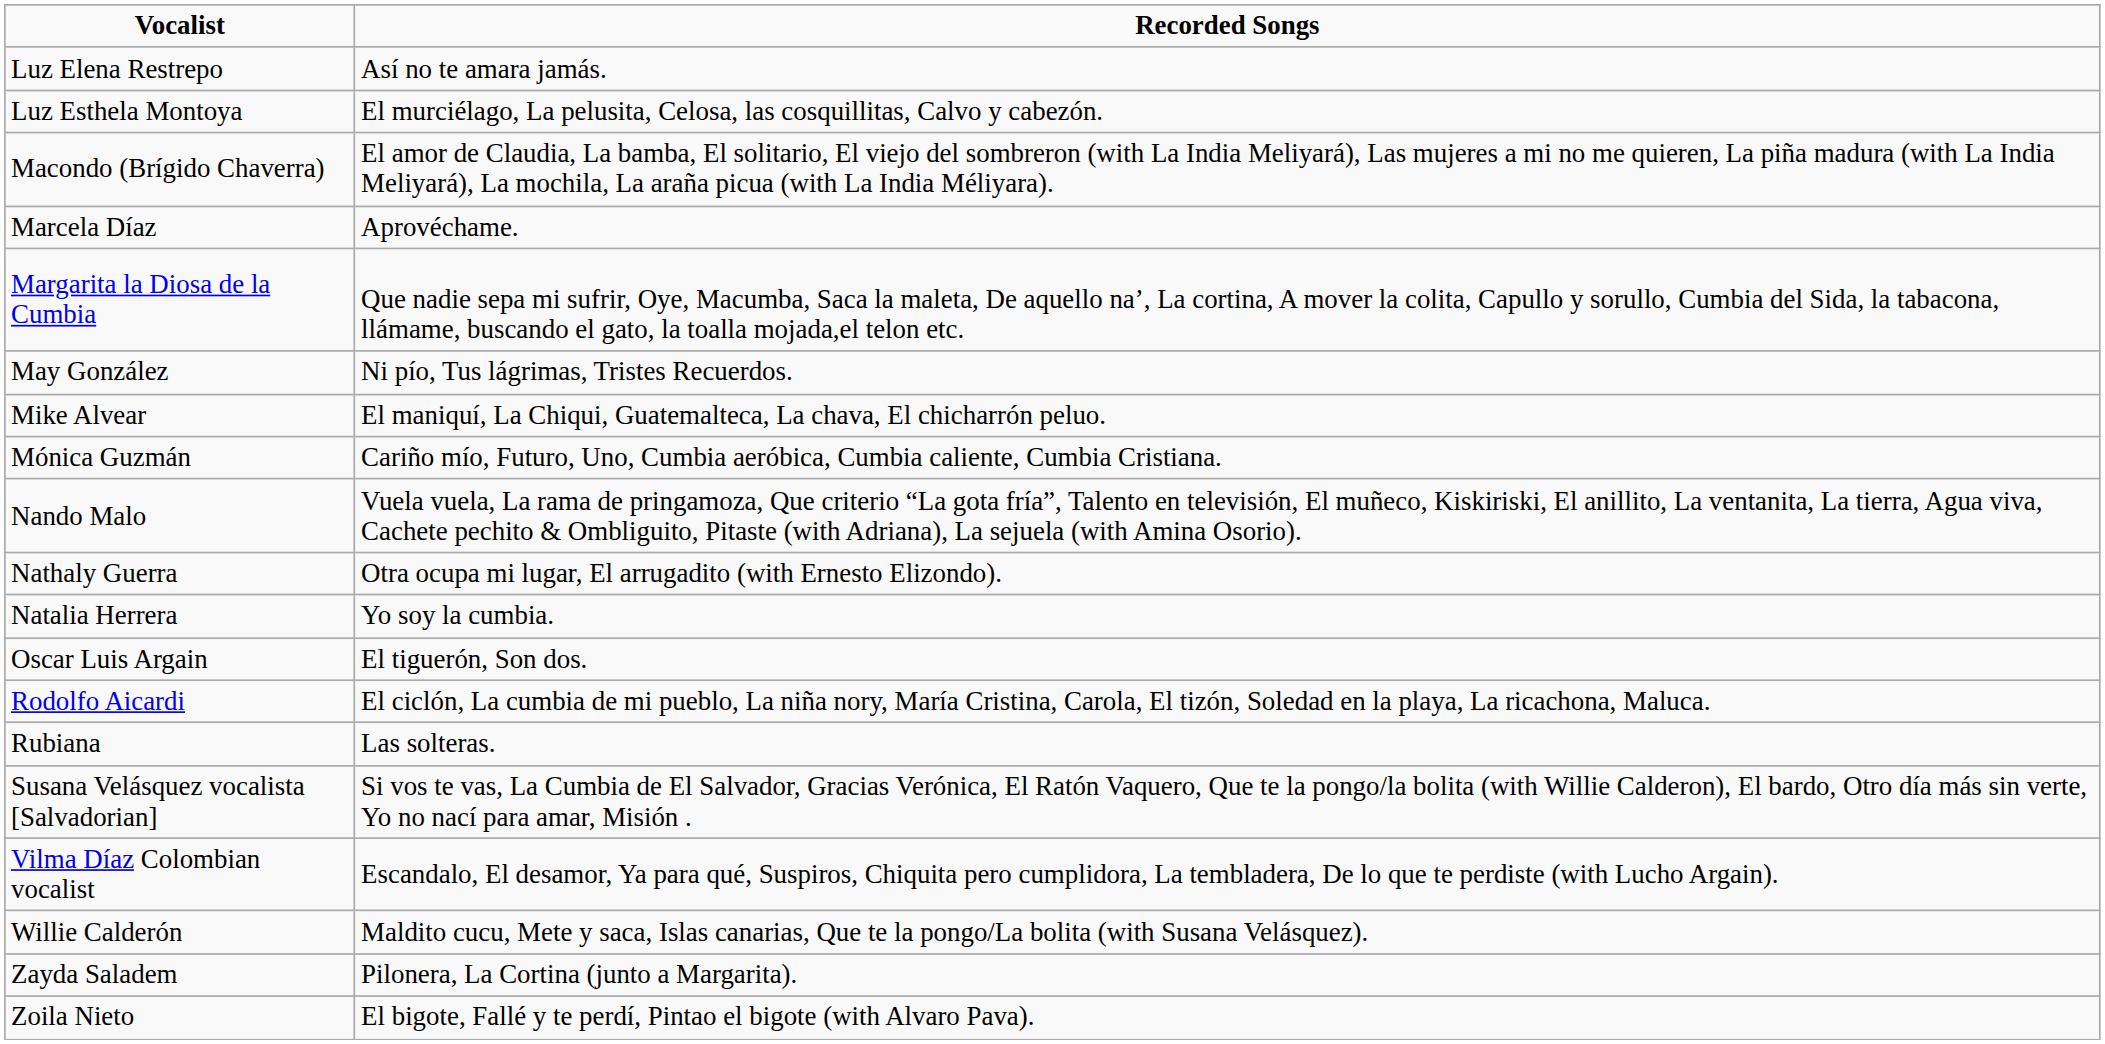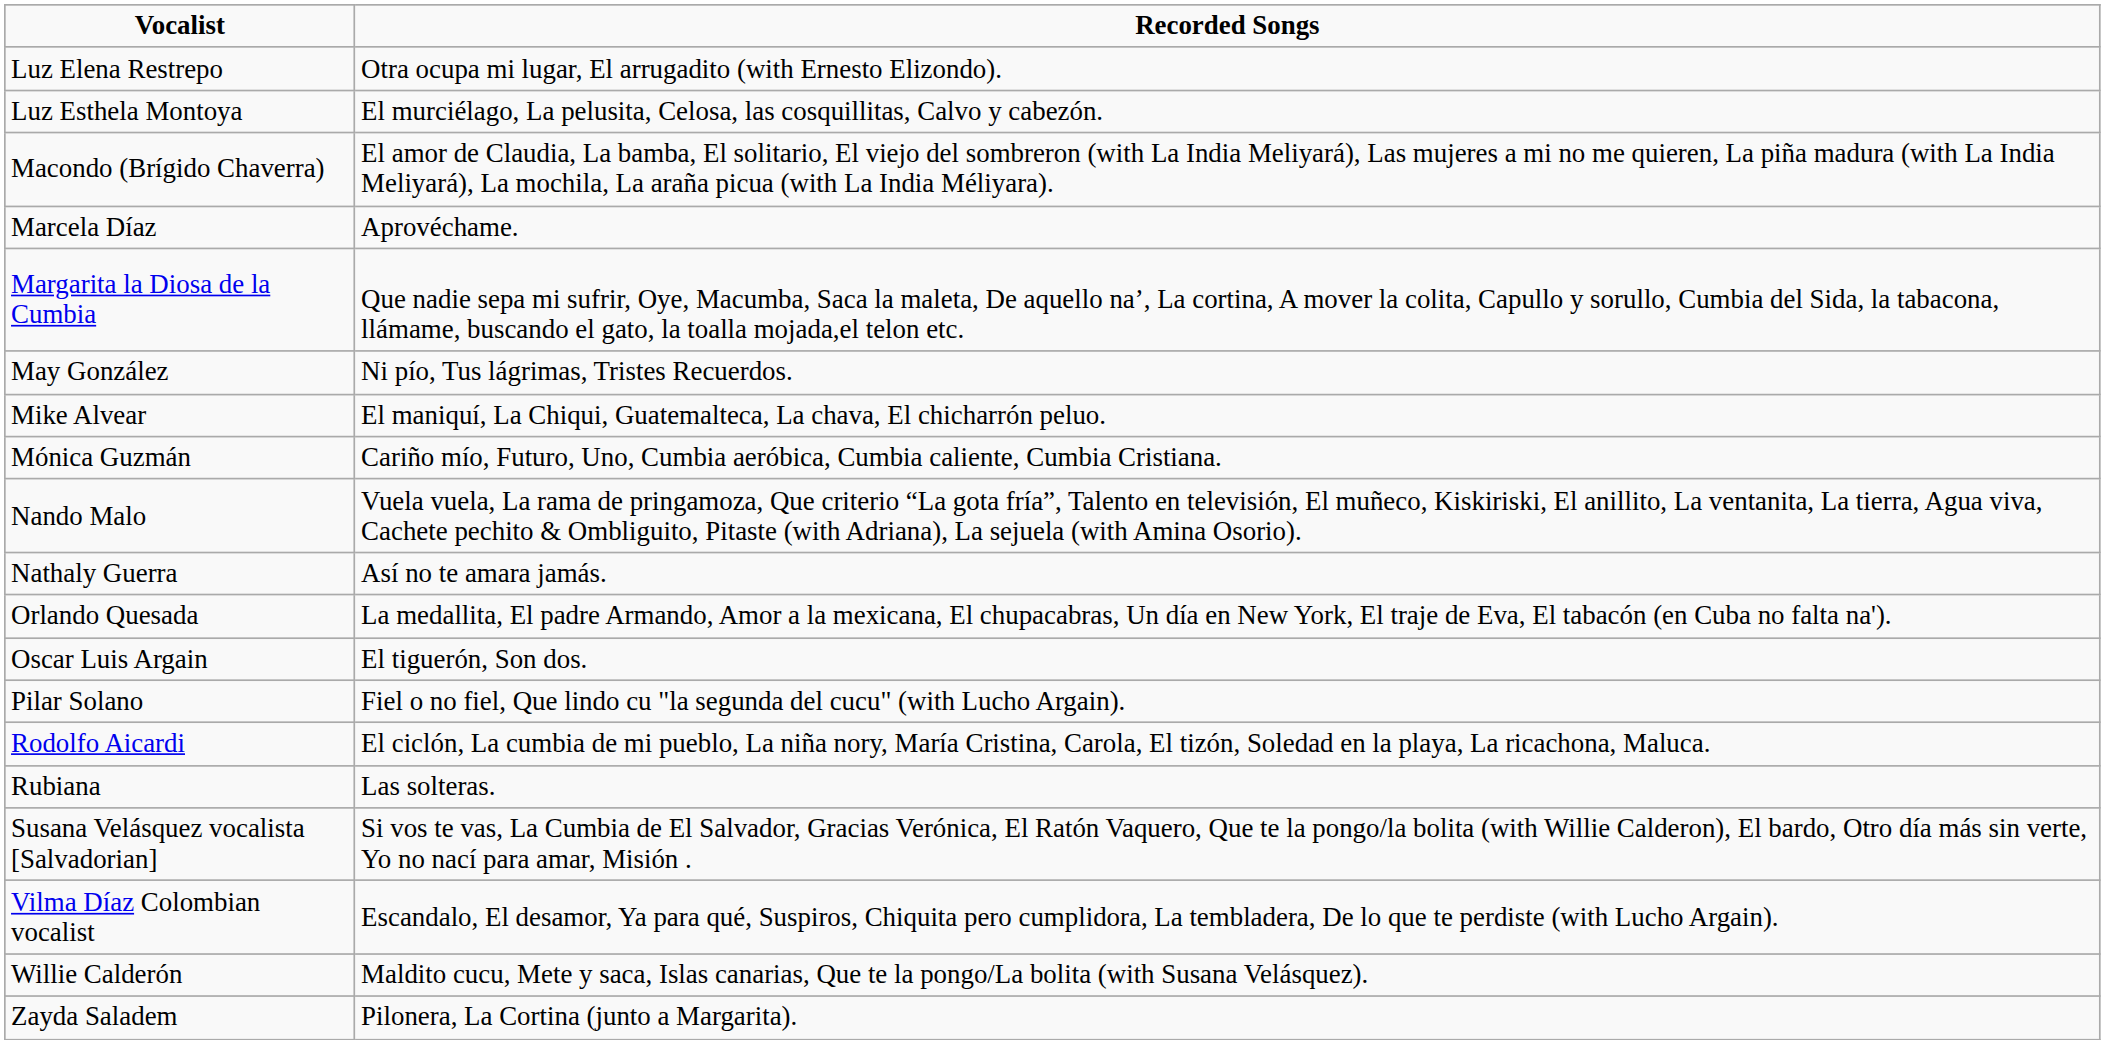(484, 68) Así no te amara jamás. -> (682, 68) Otra ocupa mi lugar, El arrugadito (with Ernesto Elizondo).
(682, 573) Otra ocupa mi lugar, El arrugadito (with Ernesto Elizondo). -> (484, 573) Así no te amara jamás.
- row: (94, 615)
+ row: (105, 615)
+ row: (77, 700)
- row: (73, 1017)
